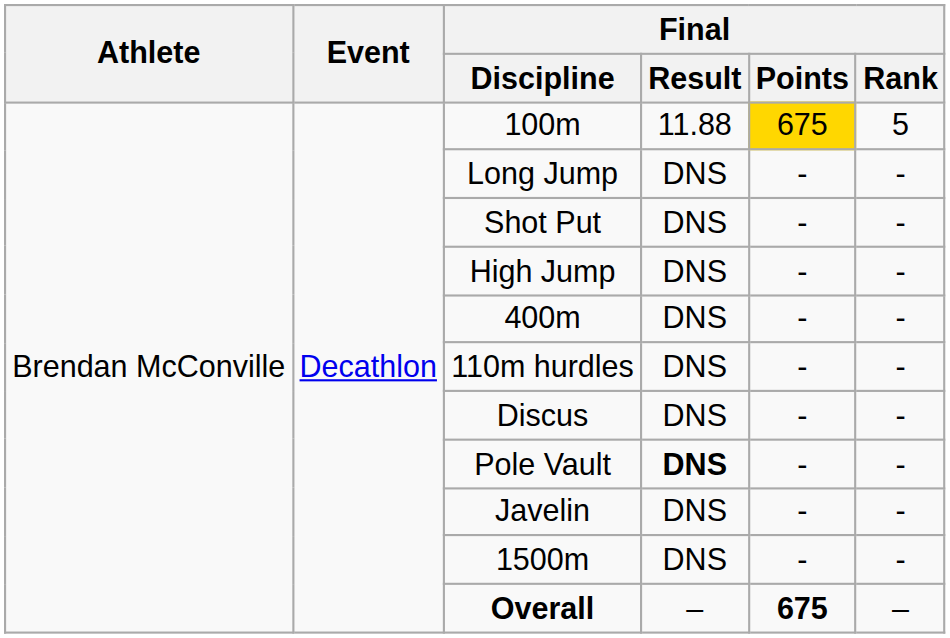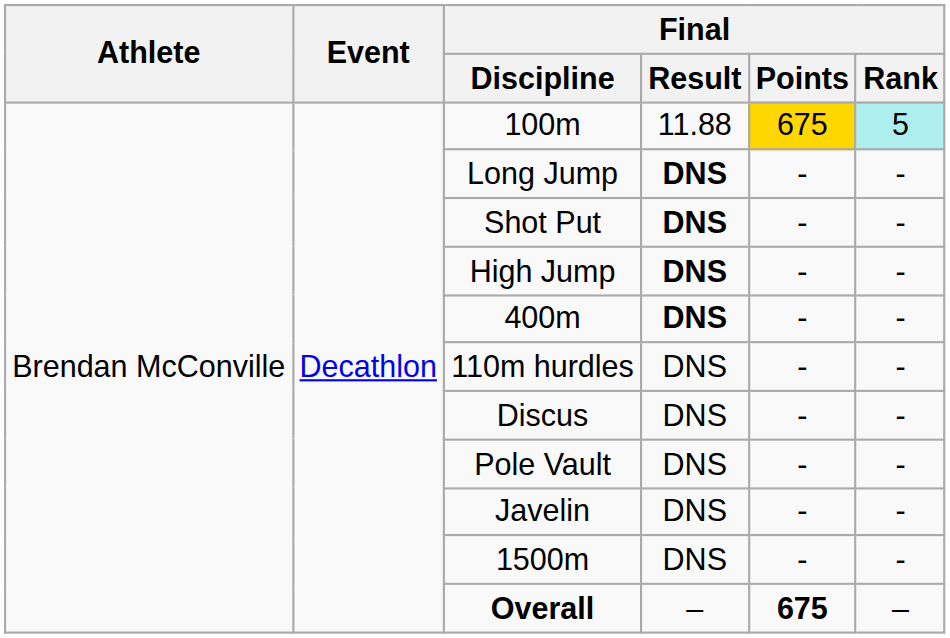(901, 126) no background -> (901, 126) paleturquoise background
(695, 174) normal -> (695, 174) bold
(695, 222) normal -> (695, 222) bold
(695, 271) normal -> (695, 271) bold
(695, 319) normal -> (695, 319) bold
(695, 464) bold -> (695, 464) normal
